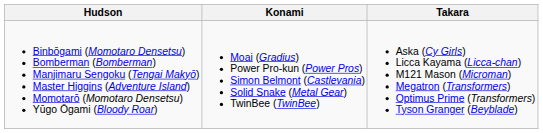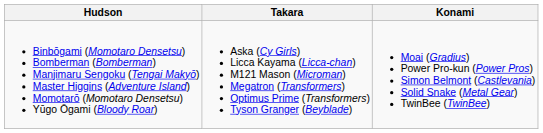columns swapped: (285, 12) <-> (453, 12)
